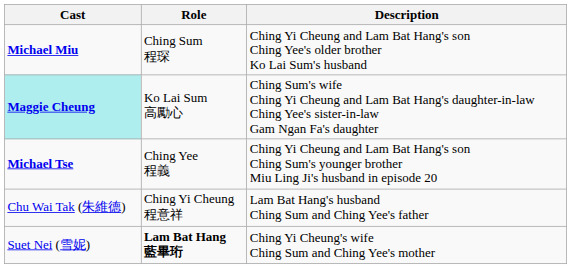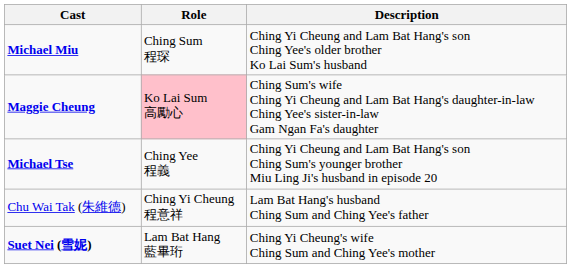(51, 106) paleturquoise background -> (51, 106) no background
(176, 106) no background -> (176, 106) pink background
(49, 244) normal -> (50, 244) bold
(185, 244) bold -> (182, 244) normal
